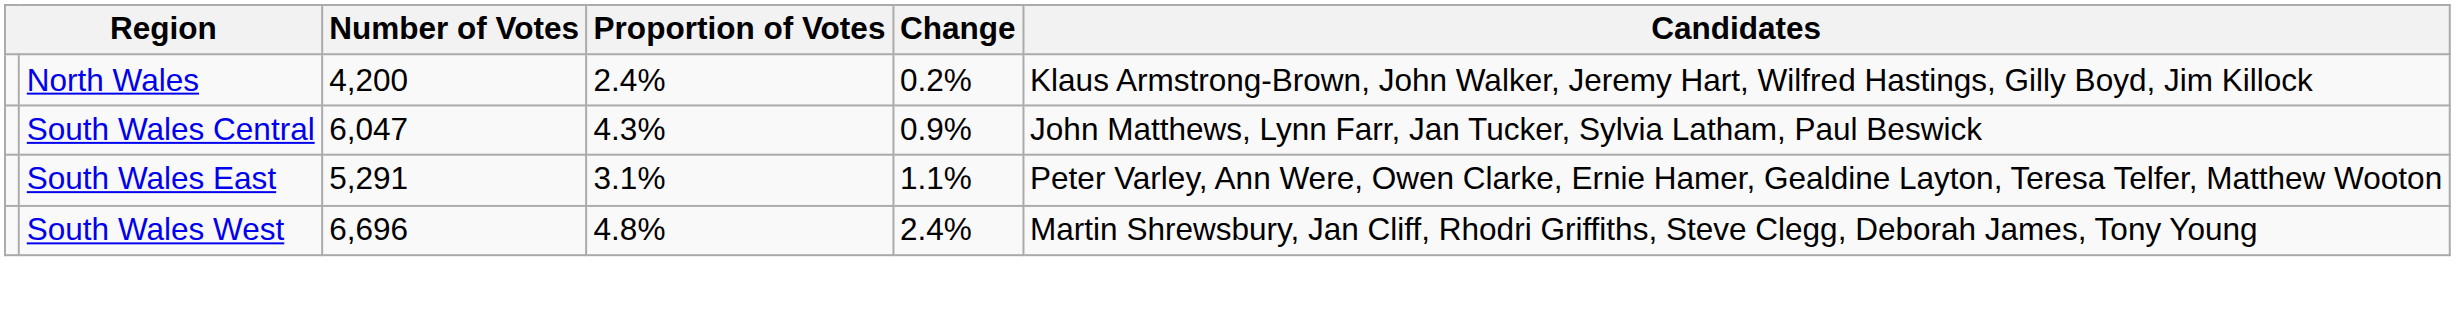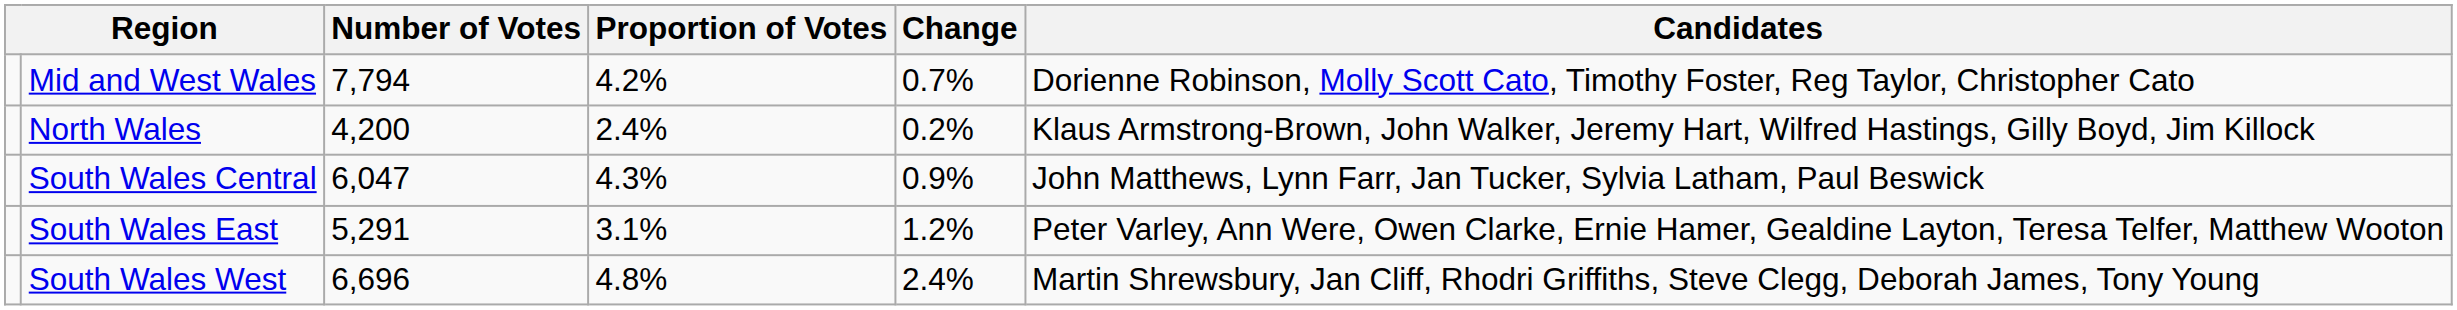+ row: (172, 79)
(936, 179) 1.1% -> (938, 229) 1.2%
